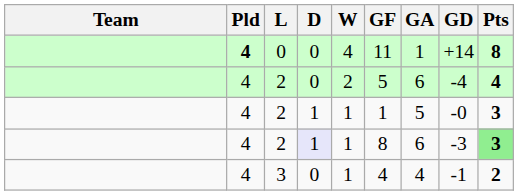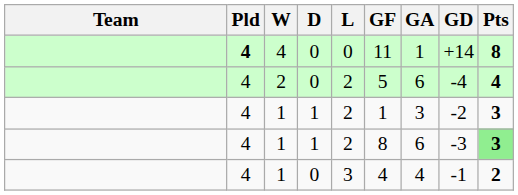columns swapped: (348, 19) <-> (281, 19)
(420, 112) 5 -> (420, 112) 3
(459, 112) -0 -> (459, 112) -2
(314, 143) lavender background -> (314, 143) no background
